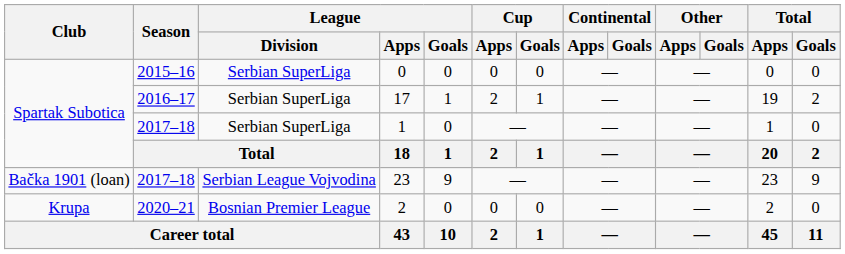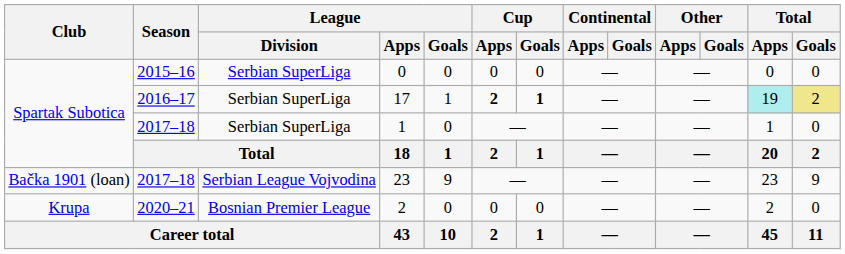(494, 99) normal -> (494, 99) bold
(540, 99) normal -> (540, 99) bold
(770, 99) no background -> (770, 99) paleturquoise background
(816, 99) no background -> (816, 99) khaki background
